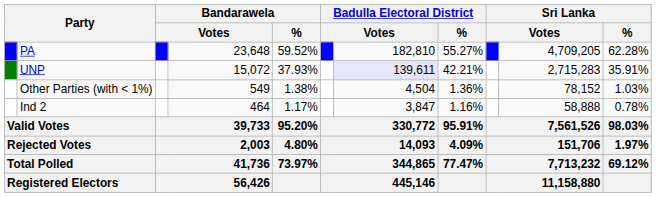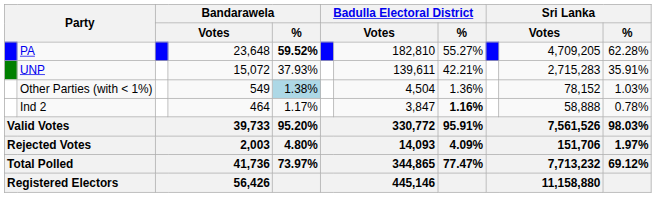(298, 51) normal -> (298, 51) bold
(414, 70) lavender background -> (414, 70) no background
(301, 88) no background -> (301, 88) lightblue background
(466, 107) normal -> (466, 107) bold
